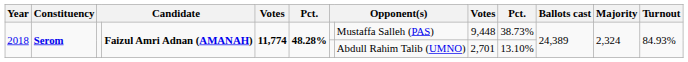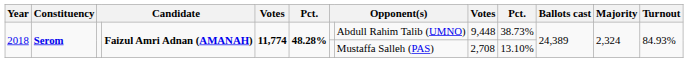(385, 31) Mustaffa Salleh (PAS) -> (401, 31) Abdull Rahim Talib (UMNO)
(401, 48) Abdull Rahim Talib (UMNO) -> (385, 48) Mustaffa Salleh (PAS)
(483, 48) 2,701 -> (483, 48) 2,708
